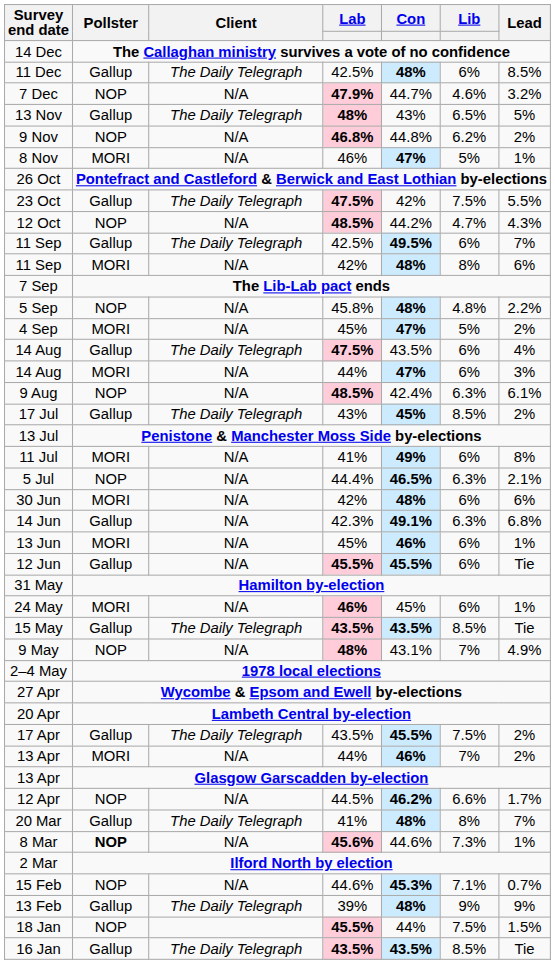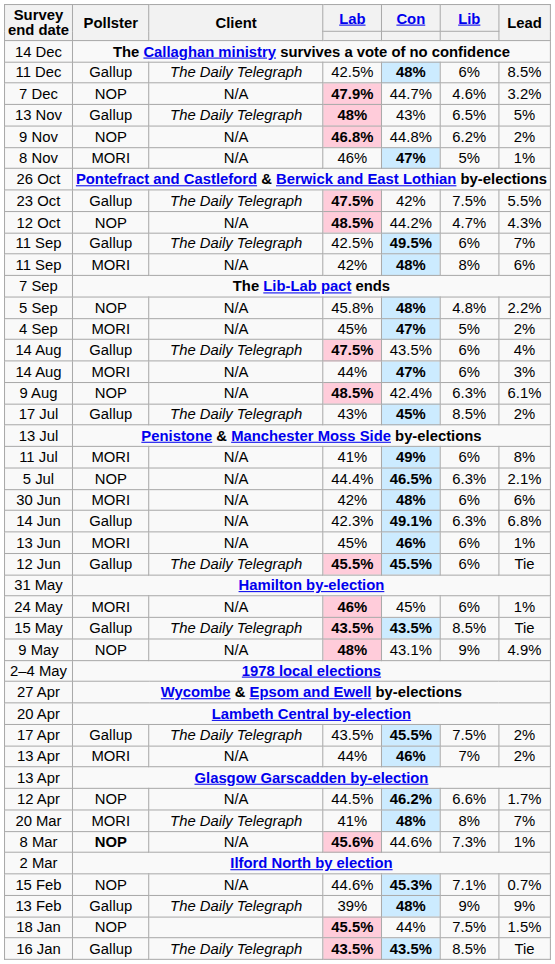(236, 564) N/A -> (236, 564) The Daily Telegraph
(469, 650) 7% -> (469, 650) 9%
(111, 821) Gallup -> (111, 821) MORI
